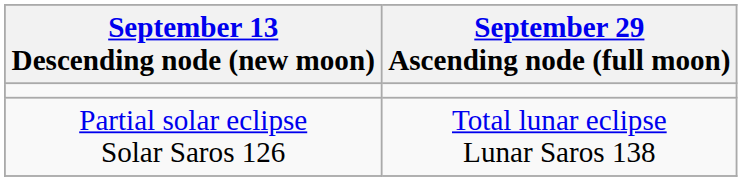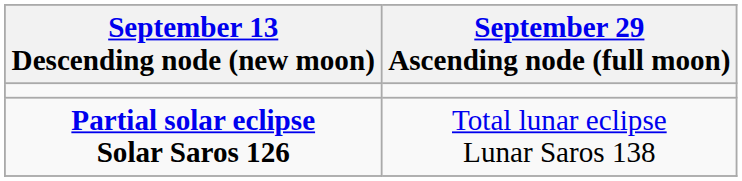(193, 136) normal -> (193, 136) bold
